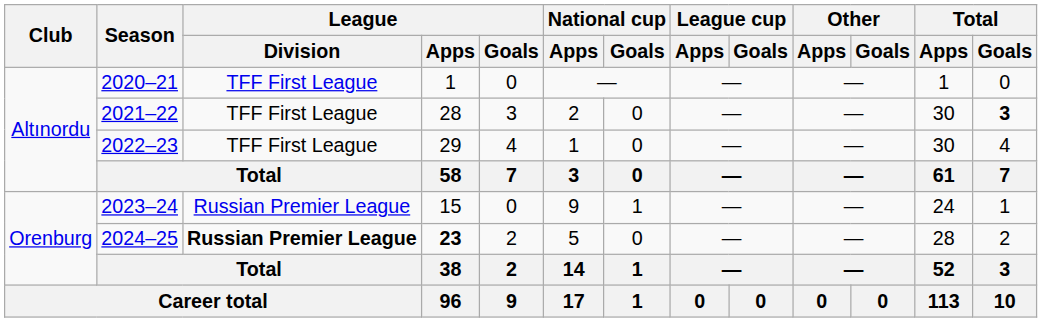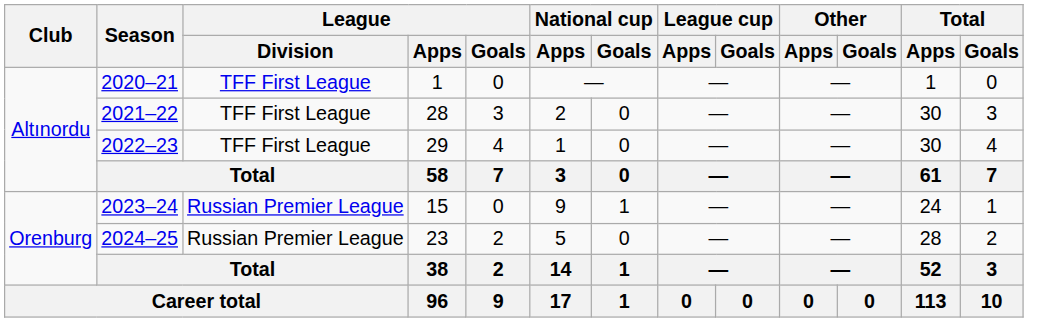(1005, 113) bold -> (992, 113) normal
(302, 238) bold -> (295, 238) normal
(450, 238) bold -> (437, 238) normal
